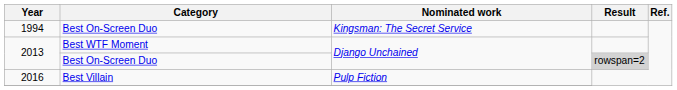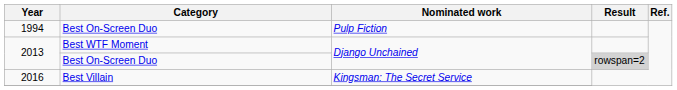(403, 28) Kingsman: The Secret Service -> (360, 28) Pulp Fiction
(360, 77) Pulp Fiction -> (403, 77) Kingsman: The Secret Service
